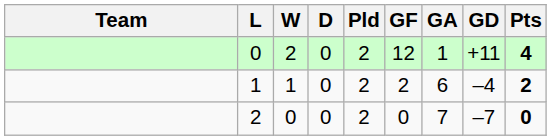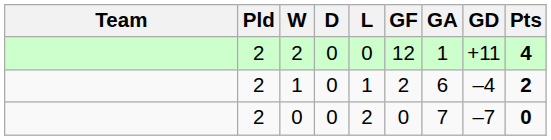columns swapped: (364, 20) <-> (256, 20)
